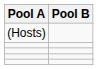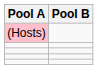(26, 33) no background -> (26, 33) pink background
